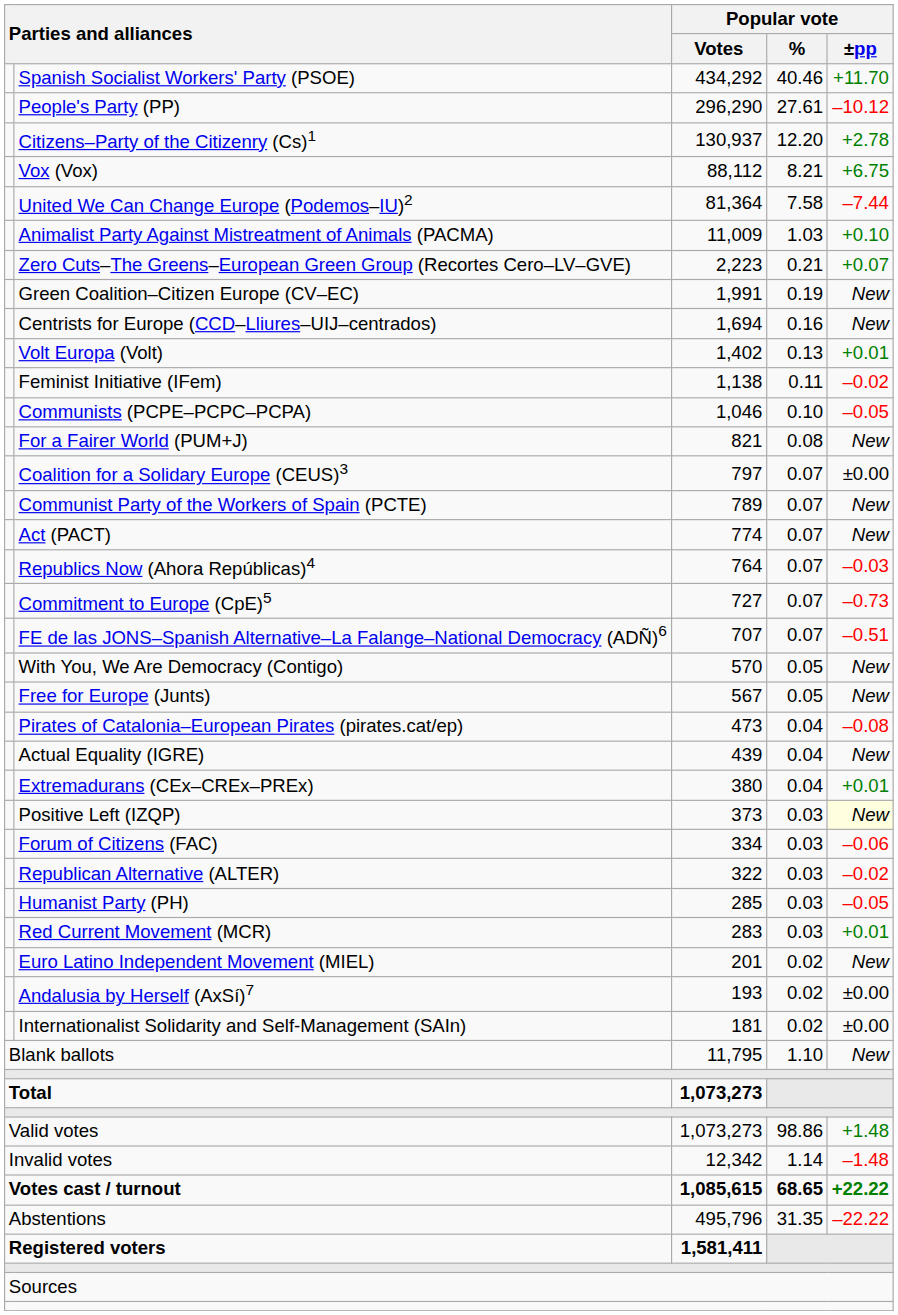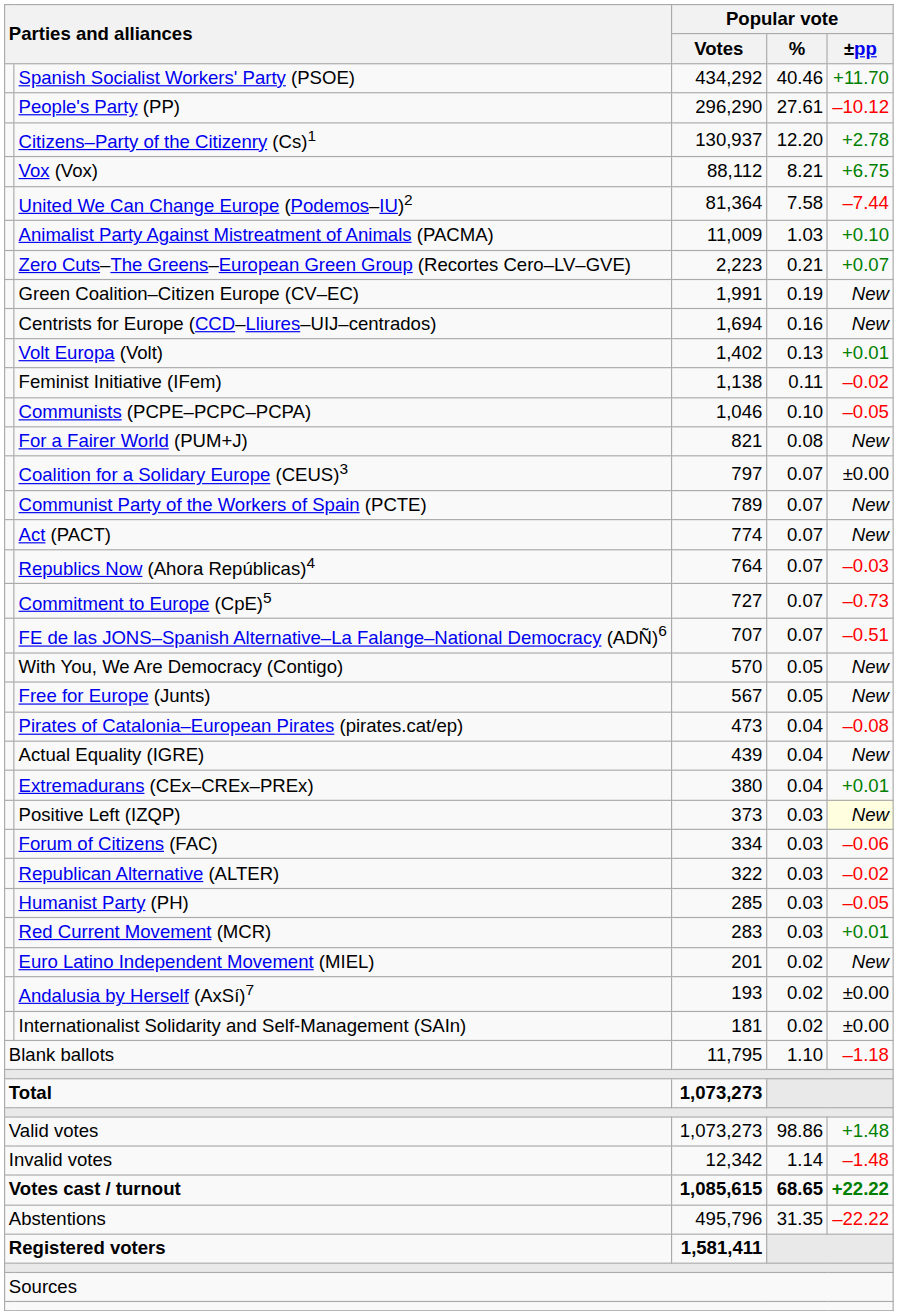(870, 1055) New -> (866, 1055) –1.18
